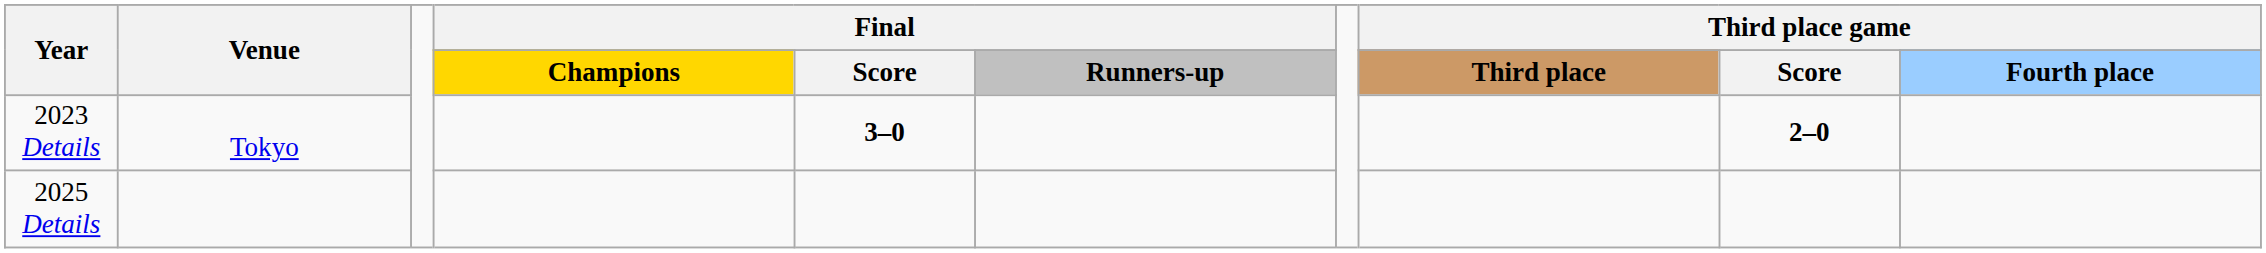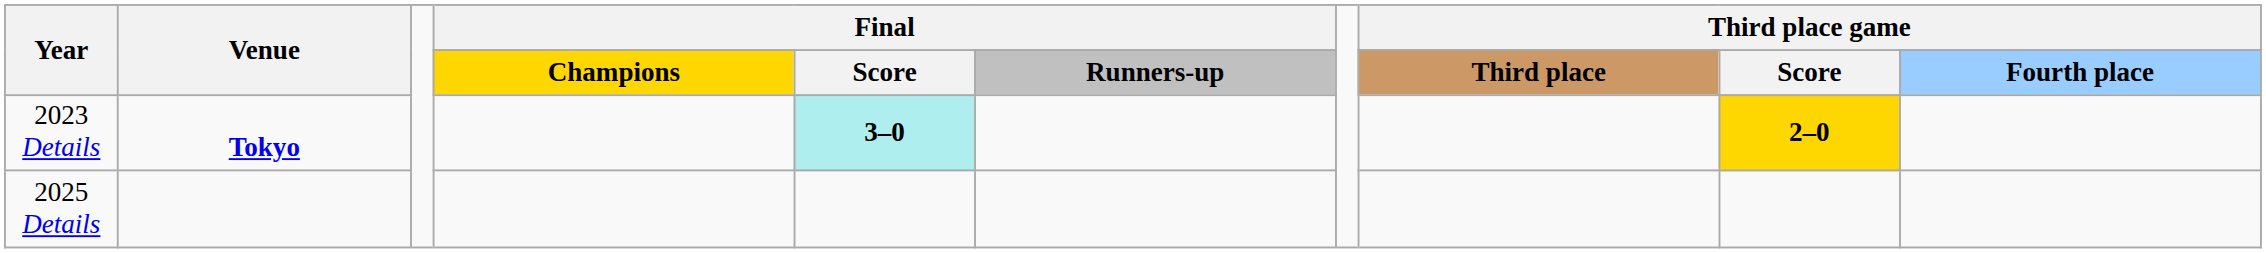(264, 148) normal -> (264, 148) bold
(885, 132) no background -> (885, 132) paleturquoise background
(1809, 132) no background -> (1809, 132) gold background
